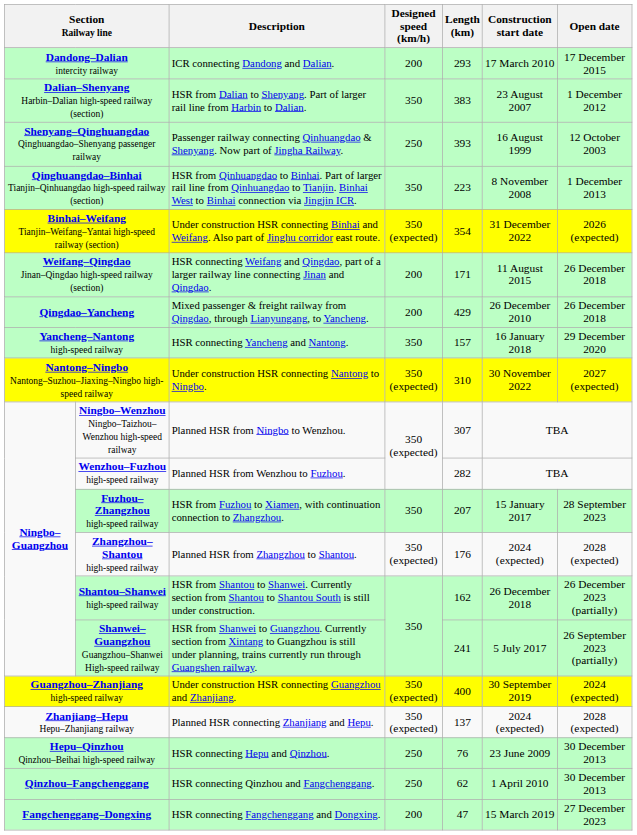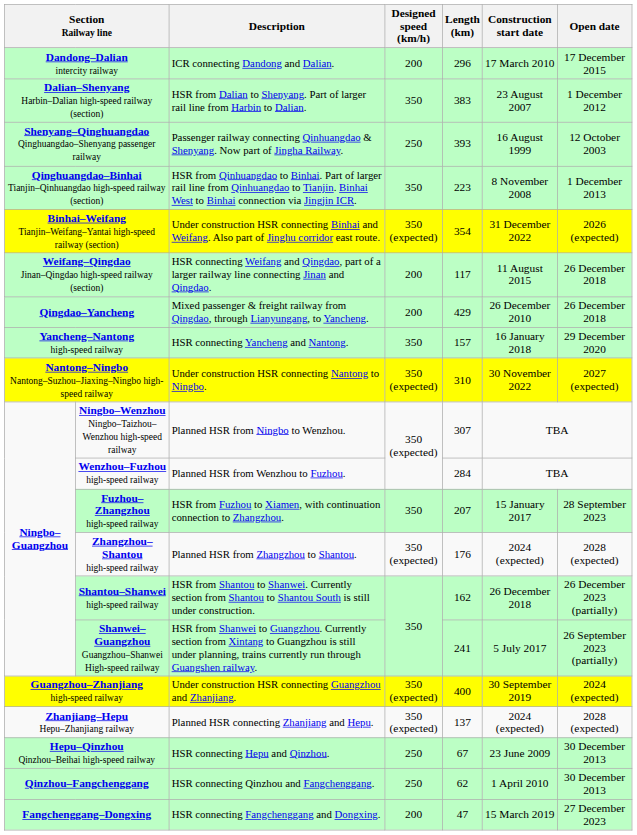(462, 63) 293 -> (462, 63) 296
(462, 274) 171 -> (462, 274) 117
(462, 473) 282 -> (462, 473) 284
(462, 753) 76 -> (462, 753) 67
